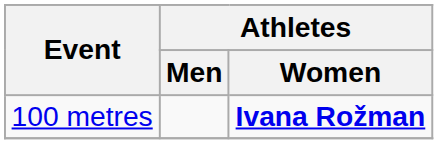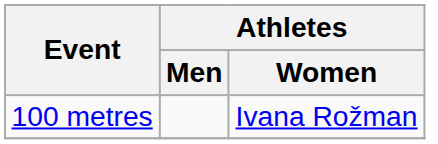(330, 117) bold -> (327, 117) normal
